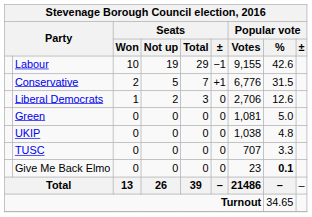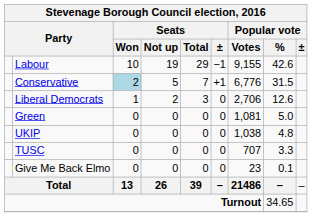(136, 82) no background -> (136, 82) lightblue background
(286, 168) bold -> (286, 168) normal
